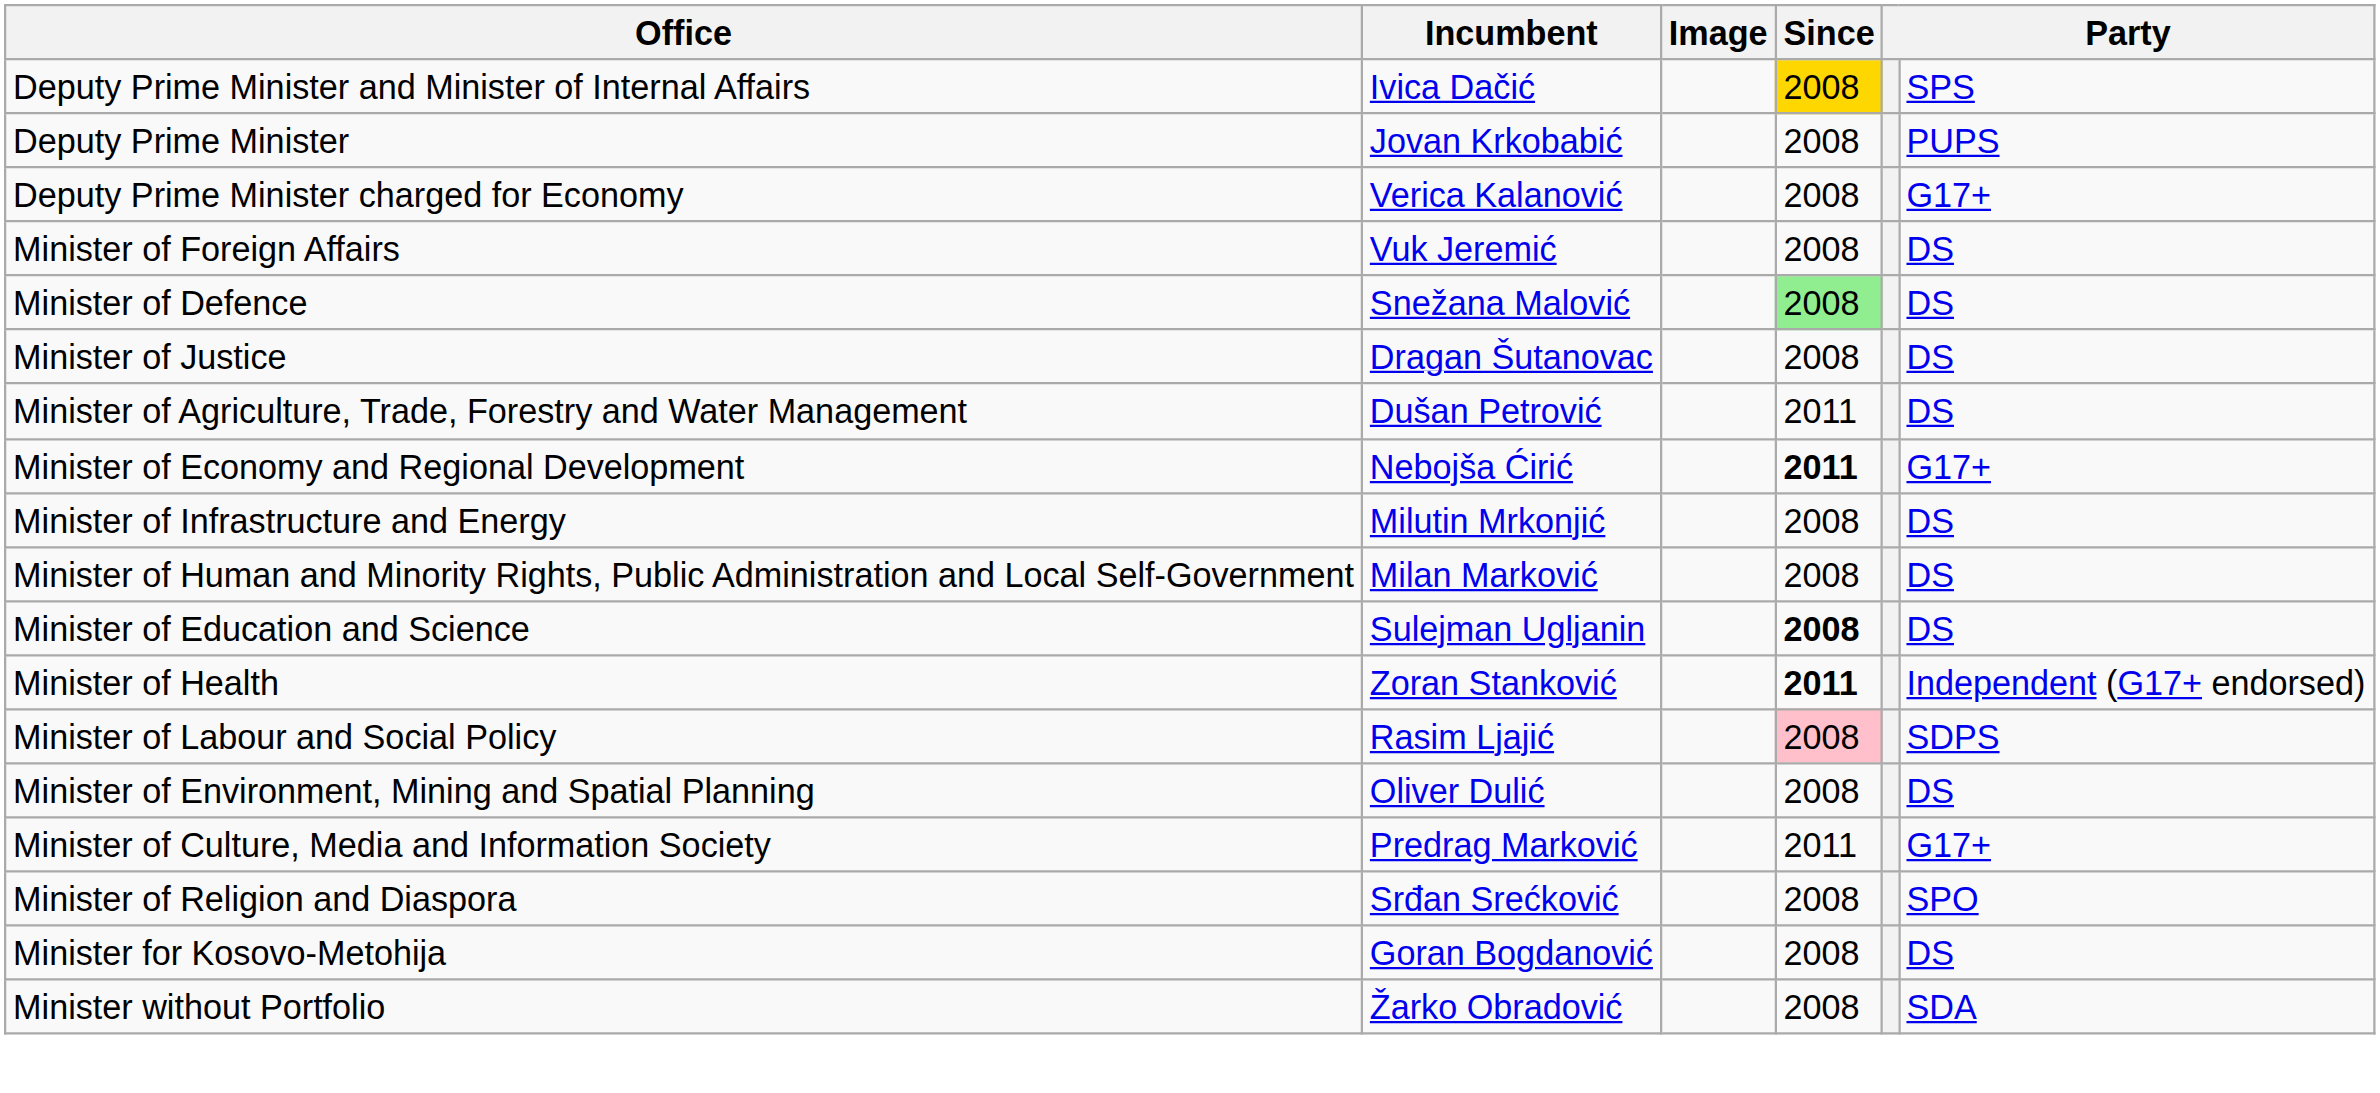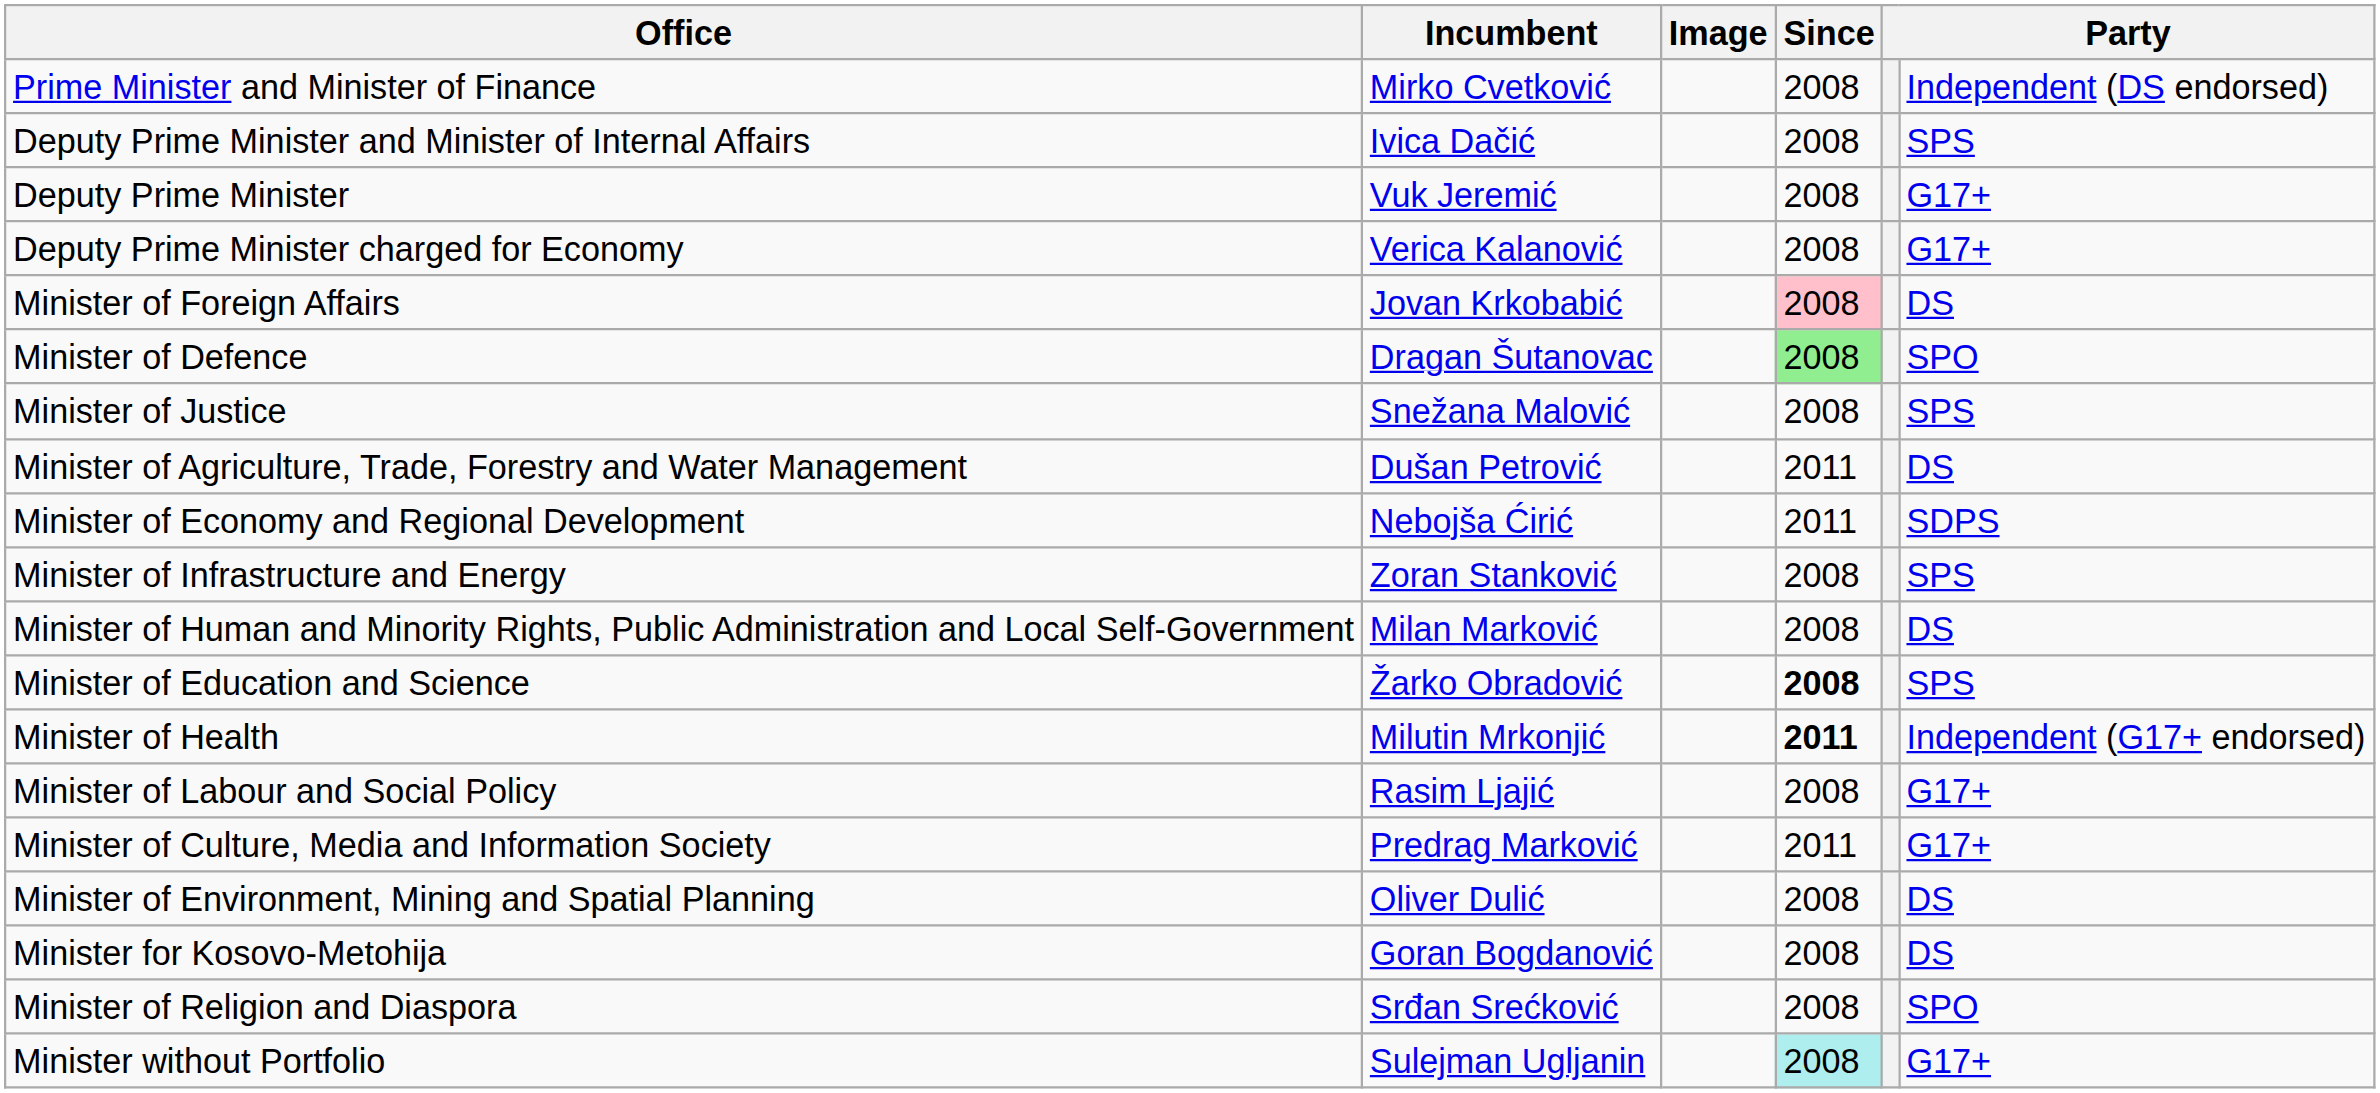+ row: (305, 87)
(1822, 87) gold background -> (1822, 141) no background
(1496, 141) Jovan Krkobabić -> (1463, 195) Vuk Jeremić
(1953, 141) PUPS -> (1949, 195) G17+
(1463, 249) Vuk Jeremić -> (1496, 303) Jovan Krkobabić
(1822, 249) no background -> (1822, 303) pink background
(1500, 303) Snežana Malović -> (1511, 357) Dragan Šutanovac
(1930, 303) DS -> (1943, 357) SPO
(1511, 357) Dragan Šutanovac -> (1500, 411) Snežana Malović
(1930, 357) DS -> (1941, 411) SPS
(1821, 466) bold -> (1820, 520) normal
(1949, 466) G17+ -> (1953, 520) SDPS
(1488, 520) Milutin Mrkonjić -> (1493, 574) Zoran Stanković
(1930, 520) DS -> (1941, 574) SPS
(1508, 628) Sulejman Ugljanin -> (1496, 682) Žarko Obradović
(1930, 628) DS -> (1941, 682) SPS
(1493, 682) Zoran Stanković -> (1488, 736) Milutin Mrkonjić
(1822, 736) pink background -> (1822, 790) no background
(1953, 736) SDPS -> (1949, 790) G17+
rows swapped: (414, 790) <-> (392, 844)
rows swapped: (230, 953) <-> (265, 899)
(1496, 1007) Žarko Obradović -> (1508, 1061) Sulejman Ugljanin
(1822, 1007) no background -> (1822, 1061) paleturquoise background
(1942, 1007) SDA -> (1949, 1061) G17+
